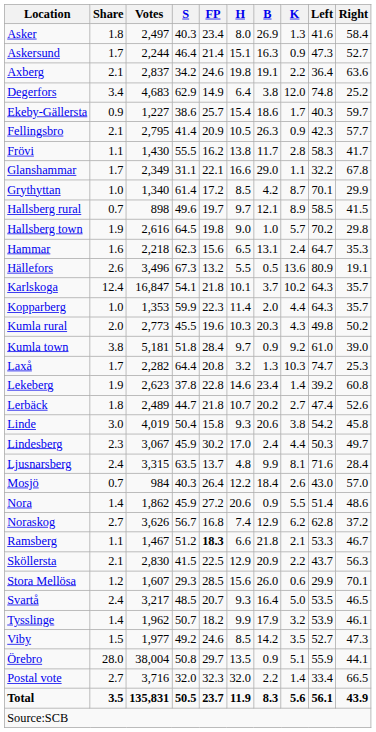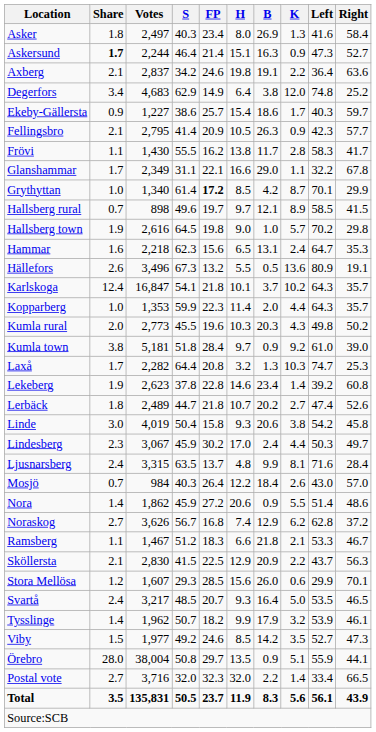(116, 53) normal -> (116, 53) bold
(213, 190) normal -> (213, 190) bold
(213, 541) bold -> (213, 541) normal
